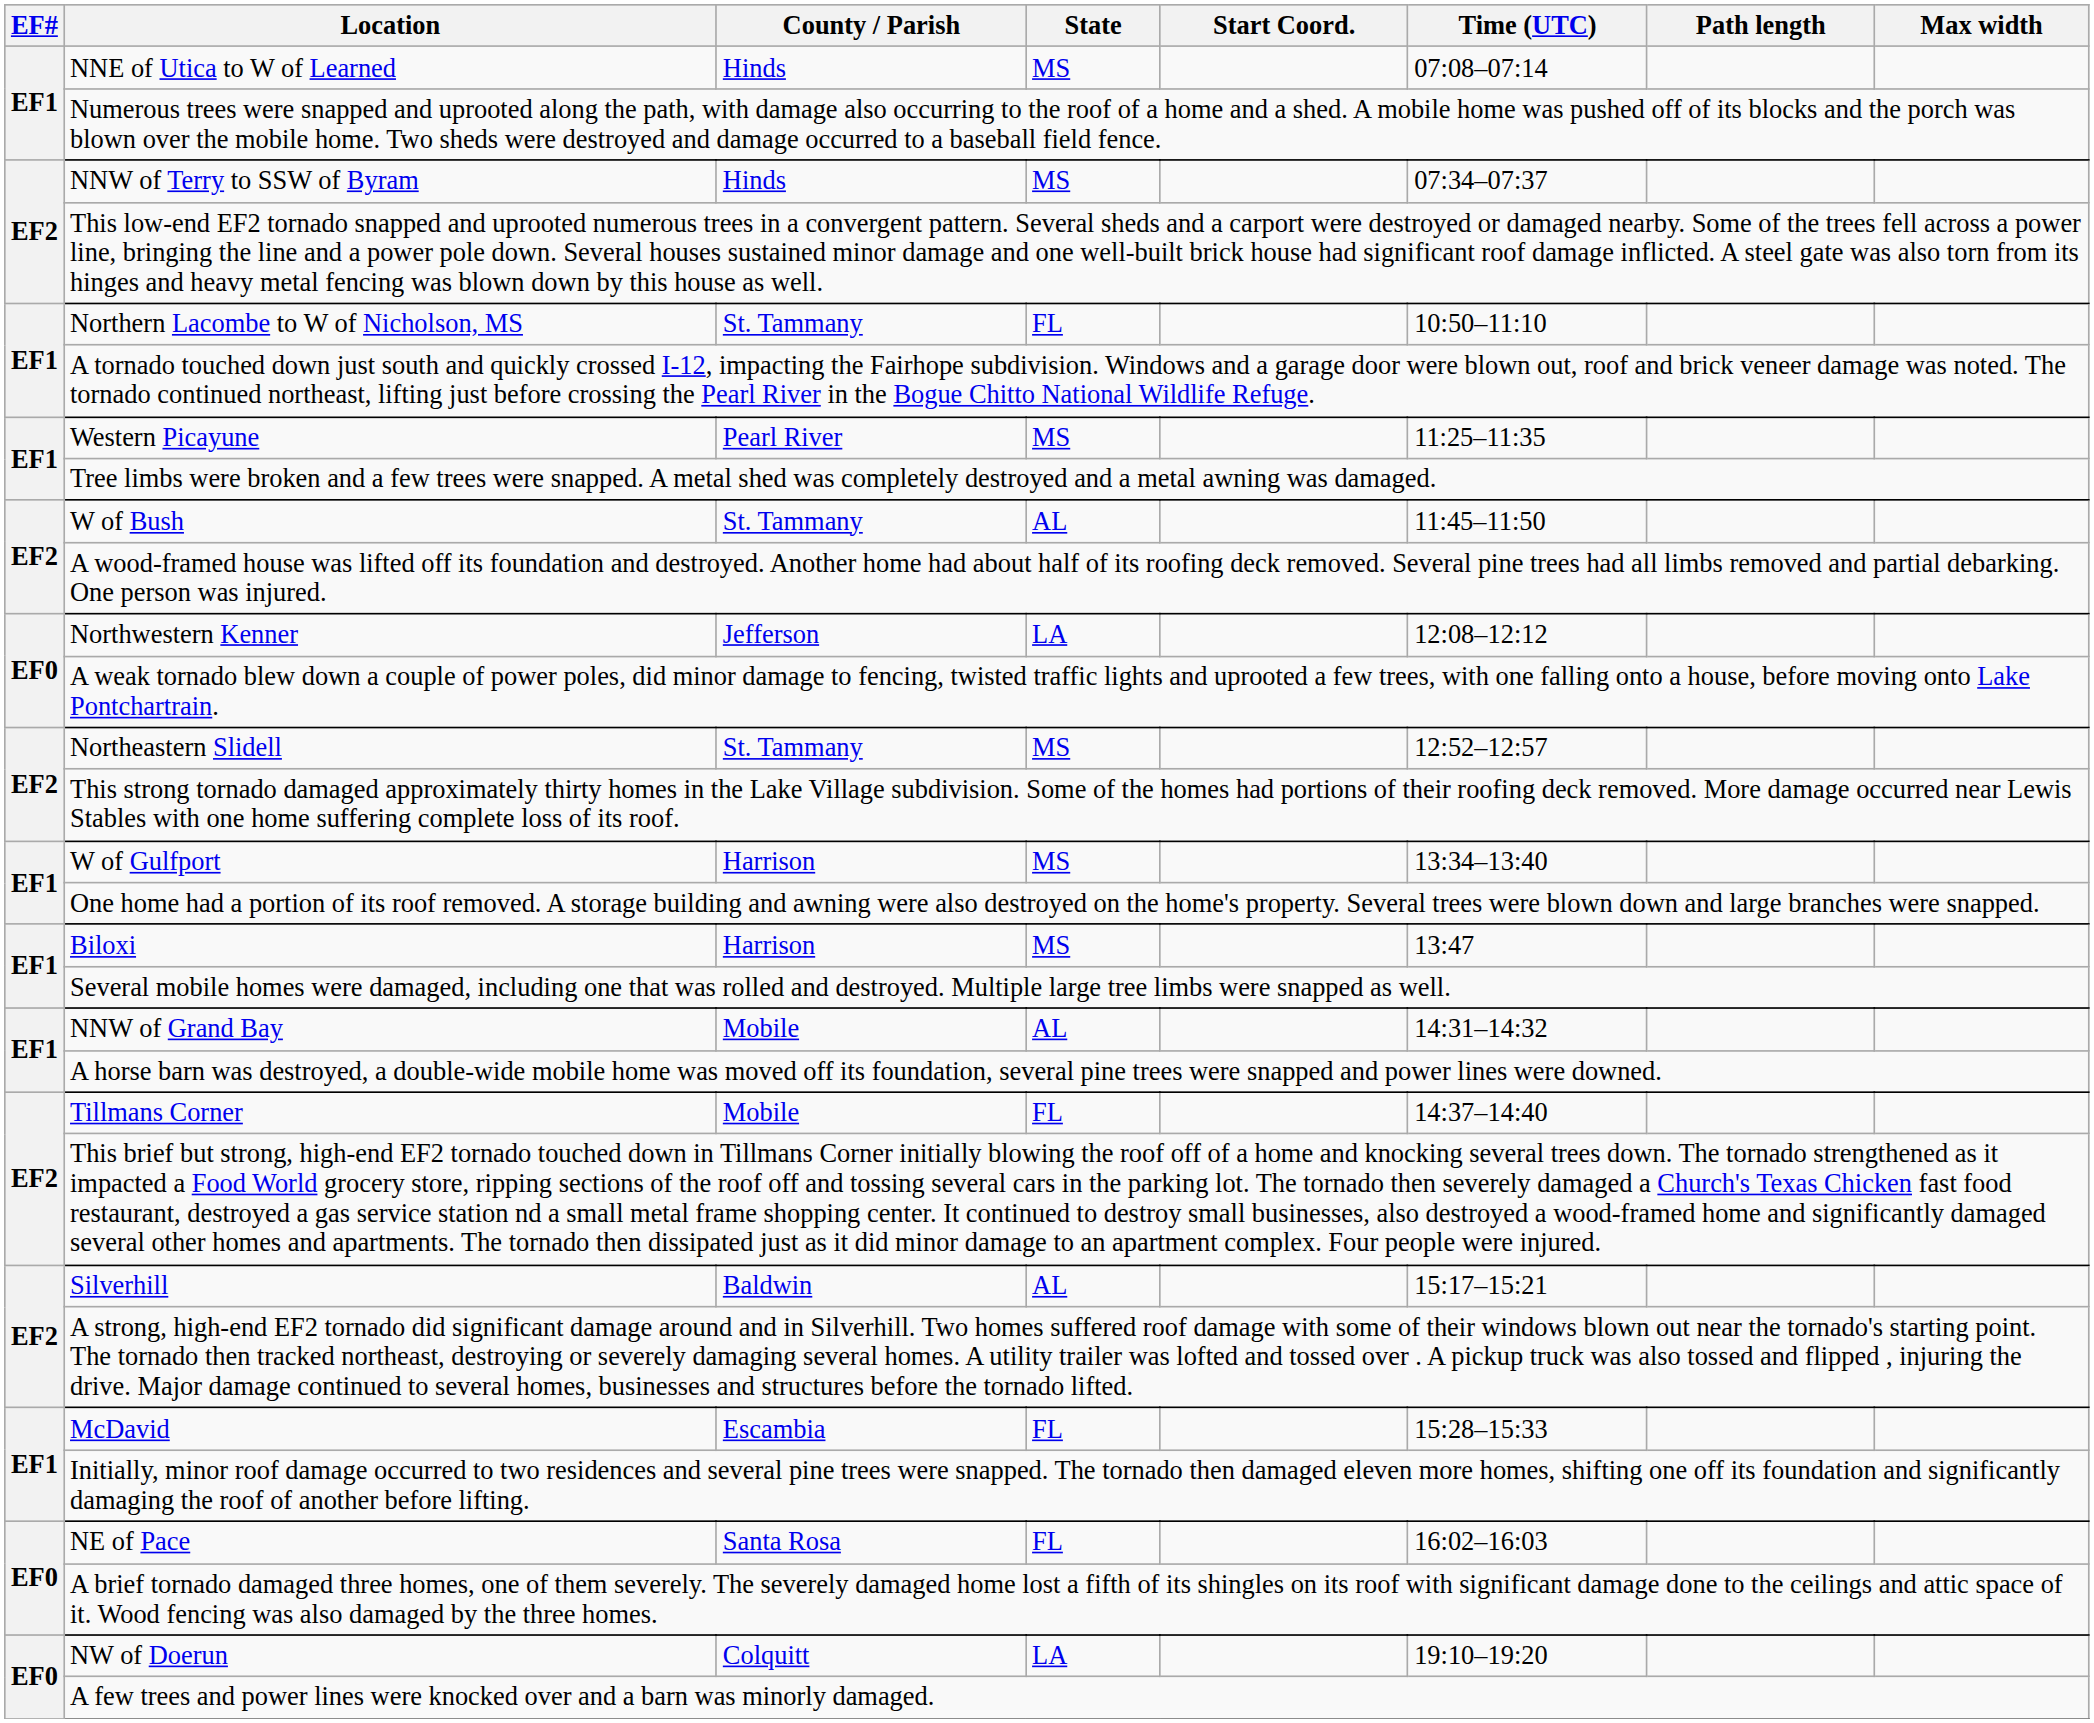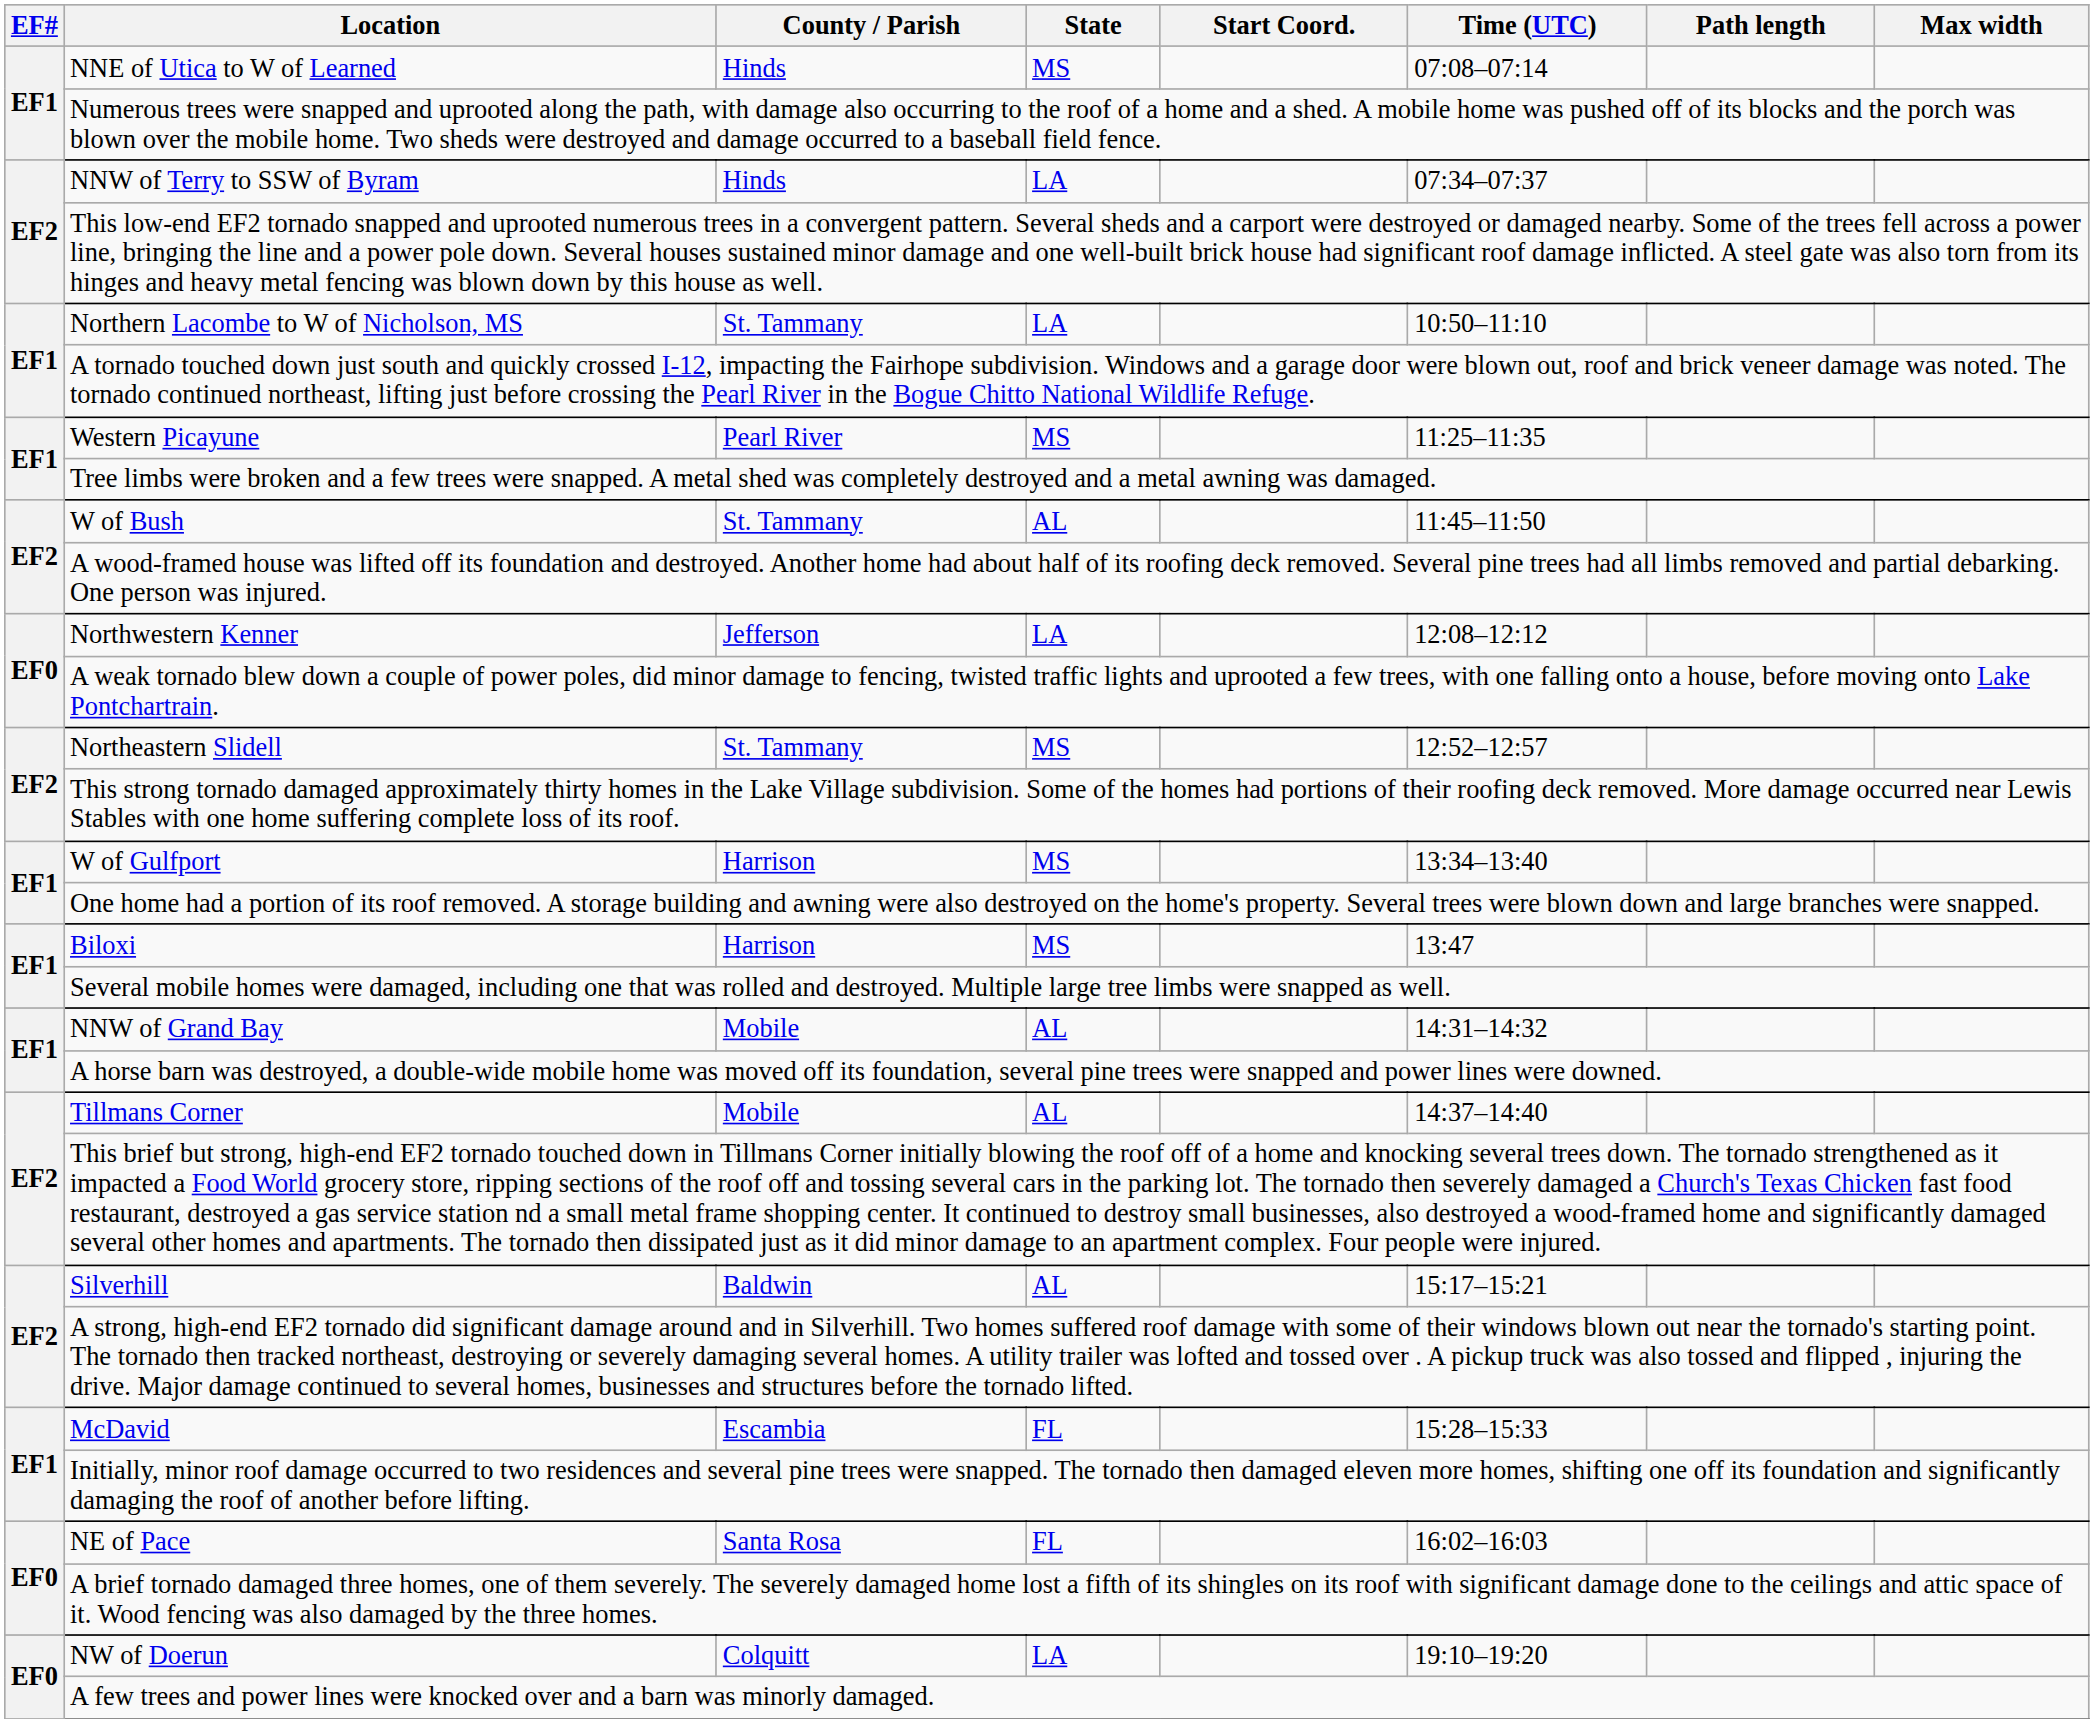(1051, 180) MS -> (1050, 180) LA
(1047, 323) FL -> (1050, 323) LA
(1047, 1112) FL -> (1050, 1112) AL
